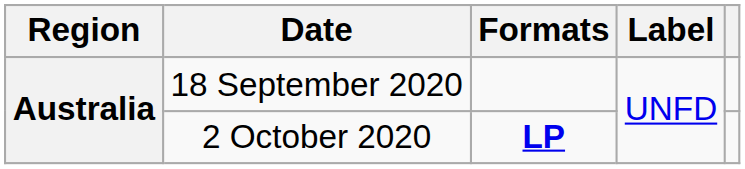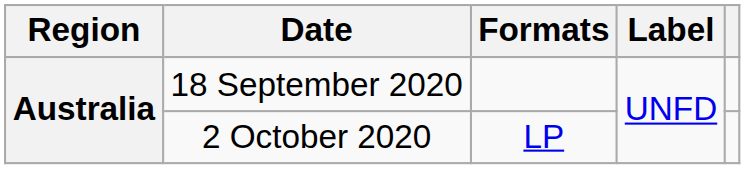(544, 136) bold -> (544, 136) normal
